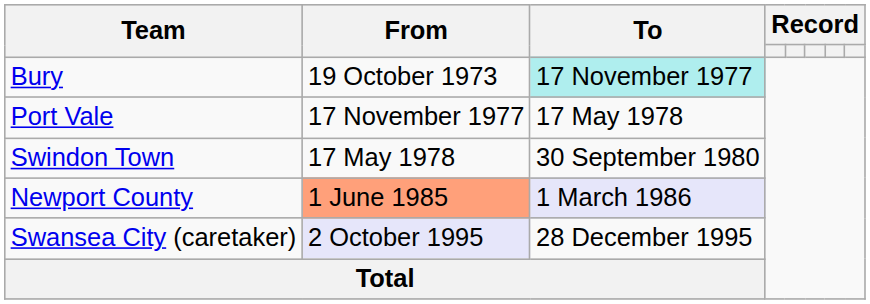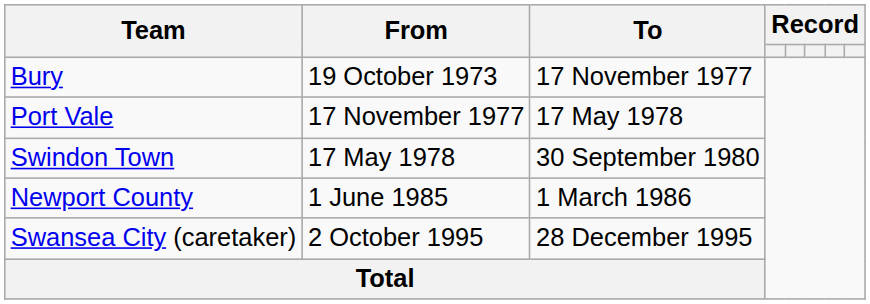(644, 76) paleturquoise background -> (644, 76) no background
(378, 197) lightsalmon background -> (378, 197) no background
(614, 197) lavender background -> (614, 197) no background
(396, 238) lavender background -> (396, 238) no background
